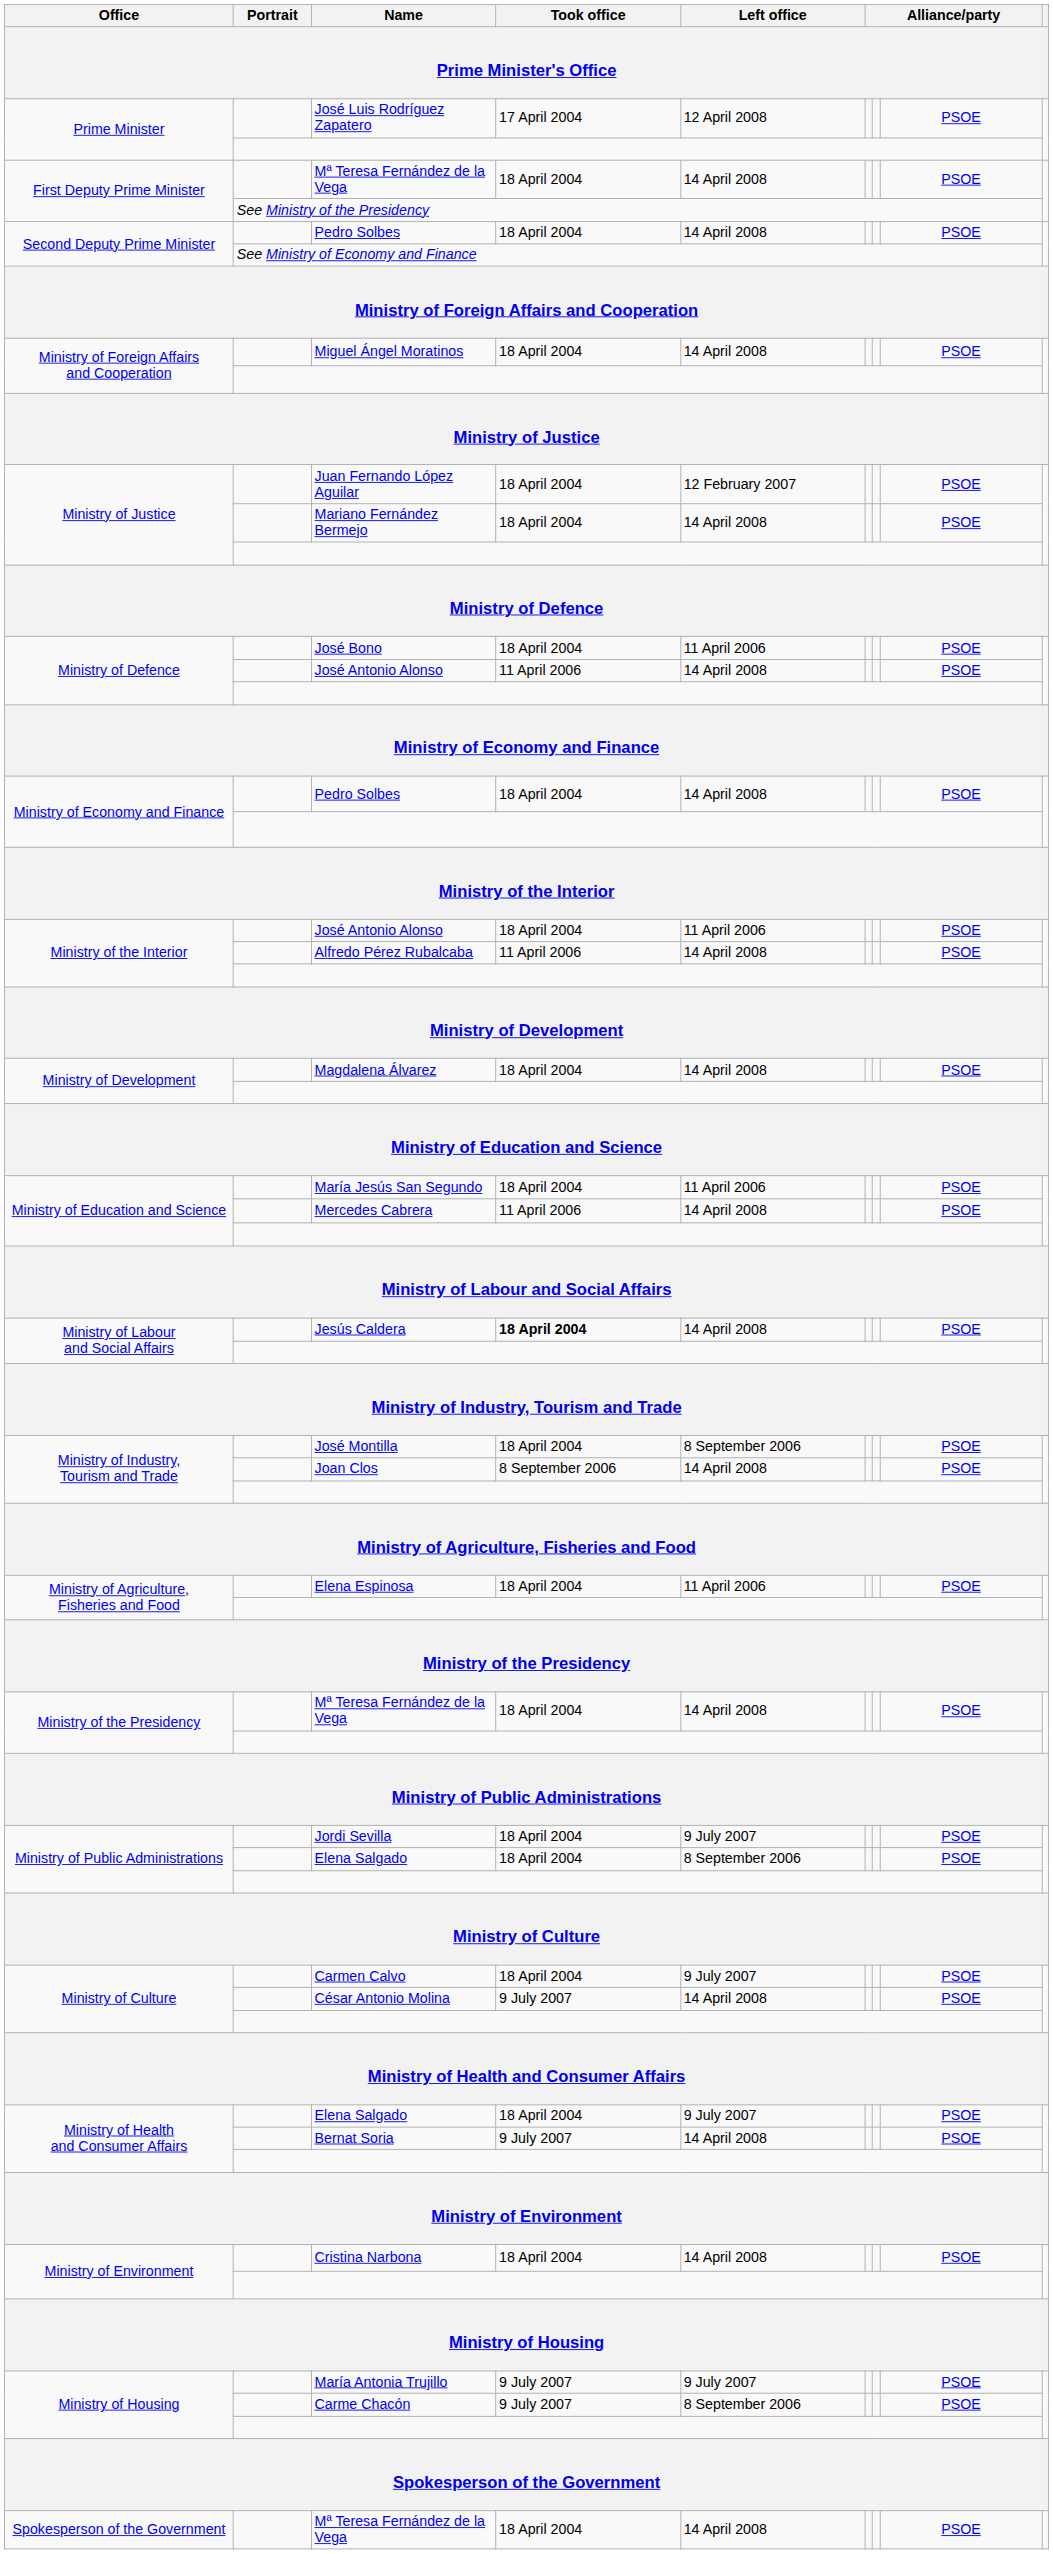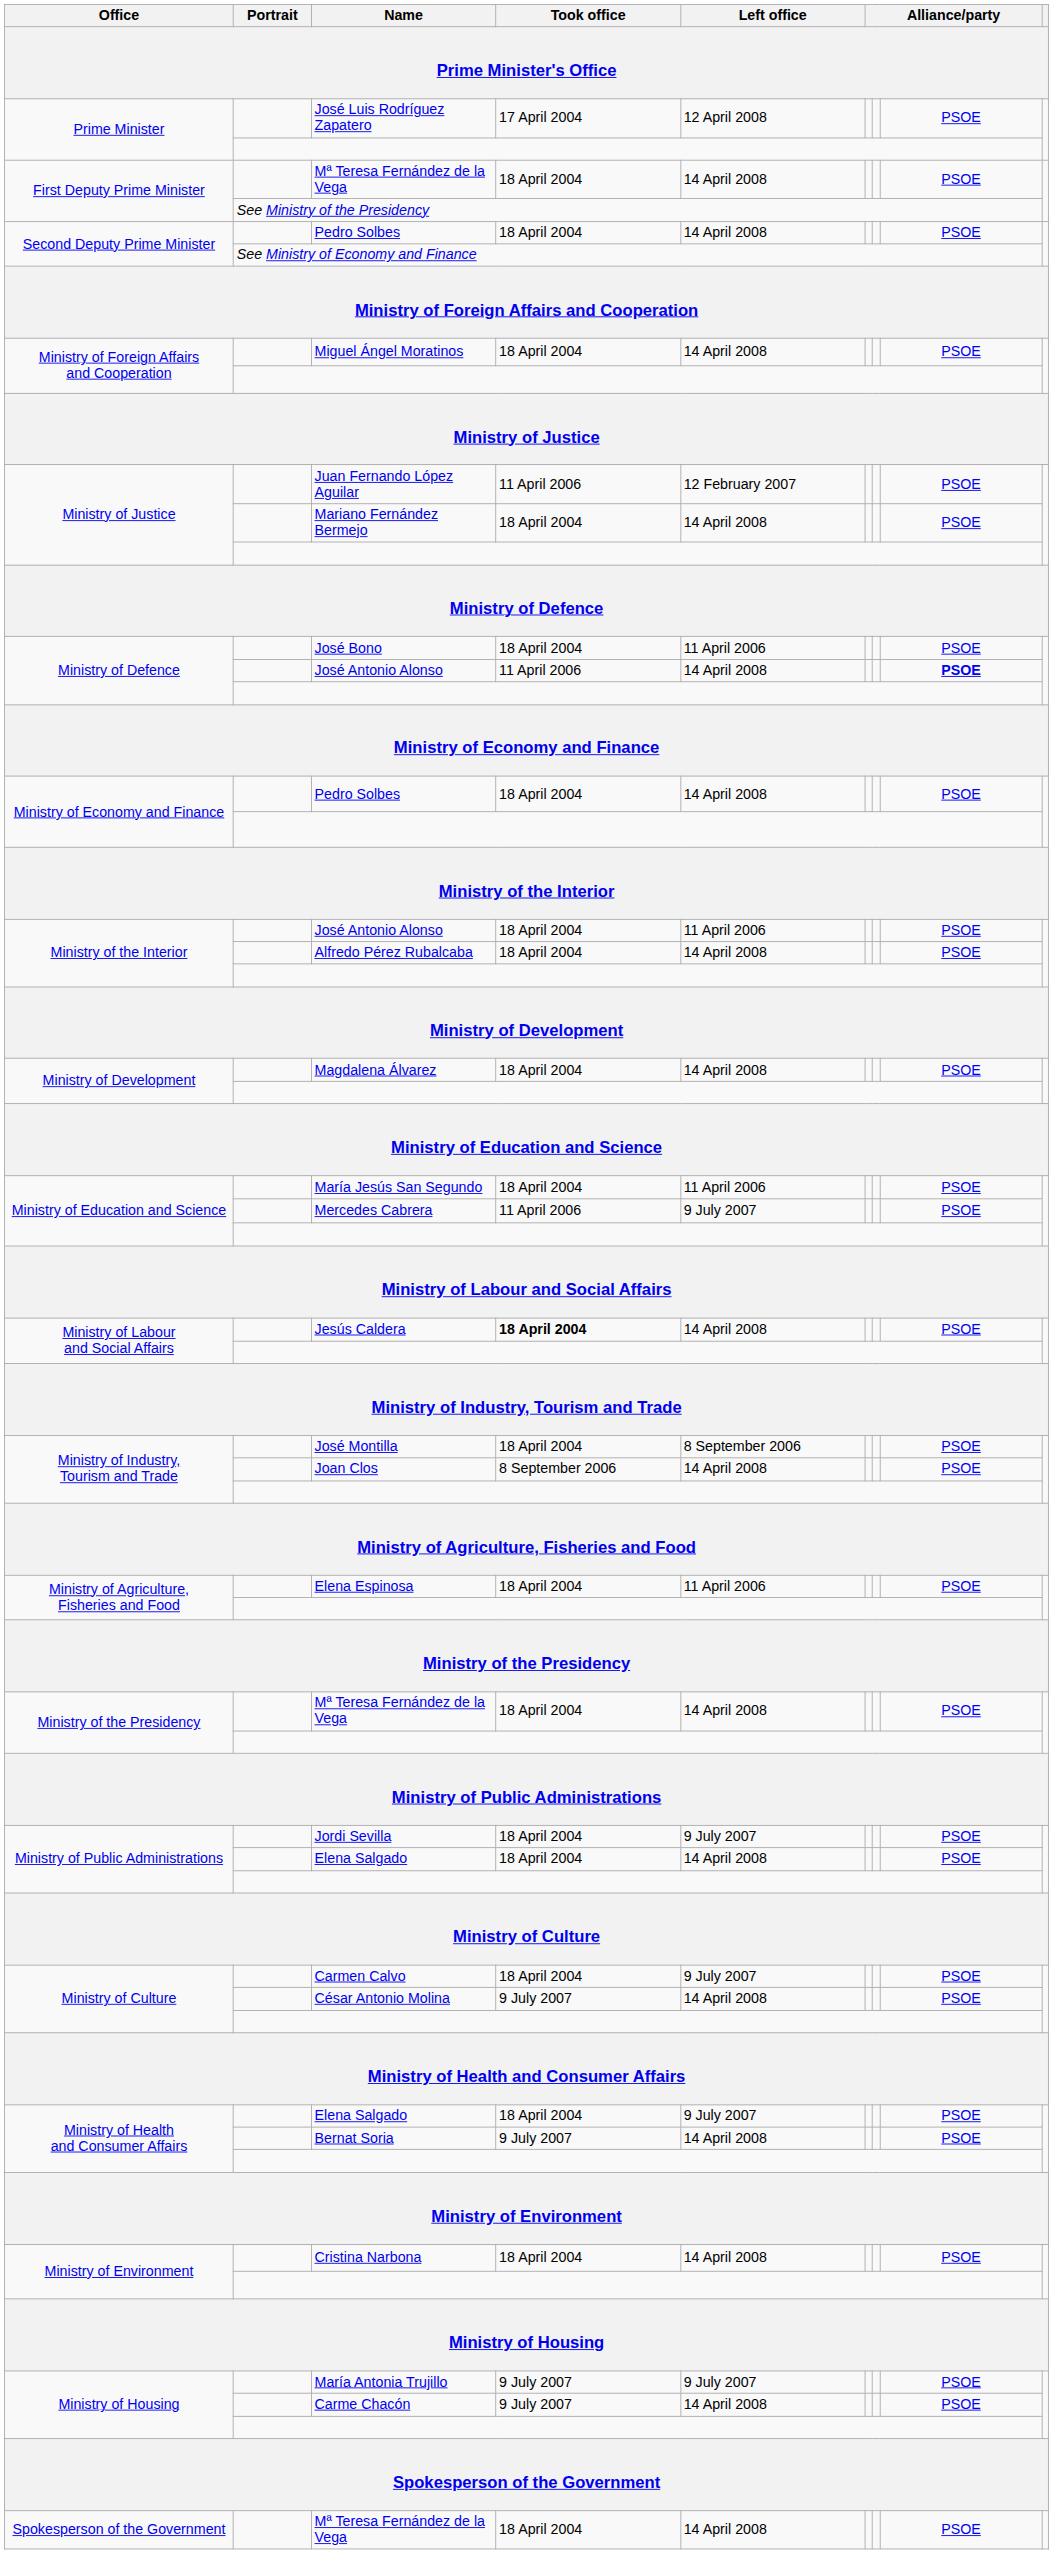(541, 484) 18 April 2004 -> (540, 484) 11 April 2006
(961, 670) normal -> (961, 670) bold
(540, 952) 11 April 2006 -> (541, 952) 18 April 2004
(725, 1211) 14 April 2008 -> (720, 1211) 9 July 2007
(742, 1859) 8 September 2006 -> (725, 1859) 14 April 2008
(742, 2404) 8 September 2006 -> (725, 2404) 14 April 2008
